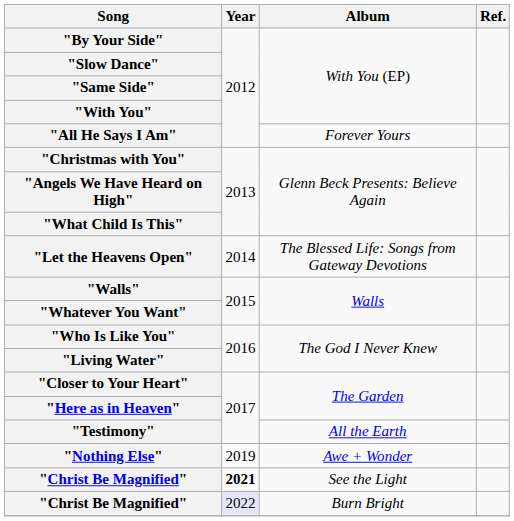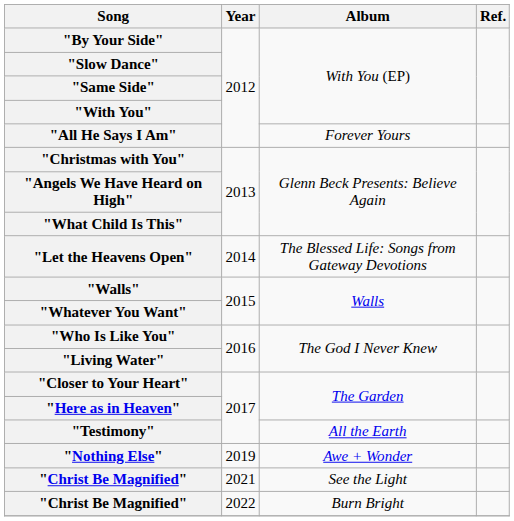(240, 479) bold -> (240, 479) normal
(240, 503) lavender background -> (240, 503) no background
